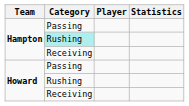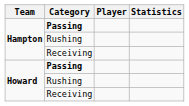(64, 25) normal -> (64, 25) bold
(64, 39) paleturquoise background -> (64, 39) no background
(64, 67) normal -> (64, 67) bold
